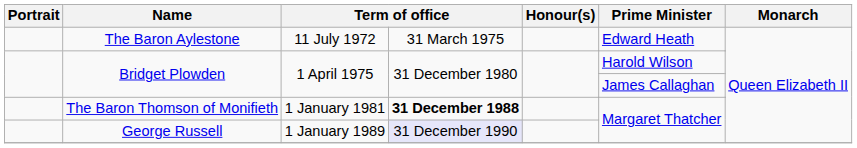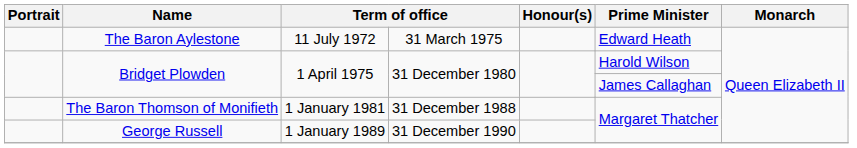(455, 108) bold -> (454, 108) normal
(455, 131) lavender background -> (454, 131) no background
